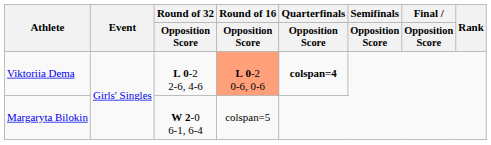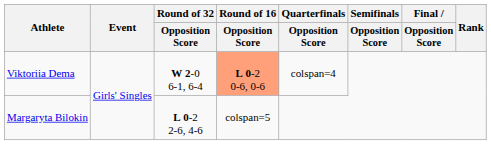(185, 80) L 0-2 2-6, 4-6 -> (185, 80) W 2-0 6-1, 6-4
(313, 74) bold -> (313, 74) normal
(185, 124) W 2-0 6-1, 6-4 -> (185, 124) L 0-2 2-6, 4-6
